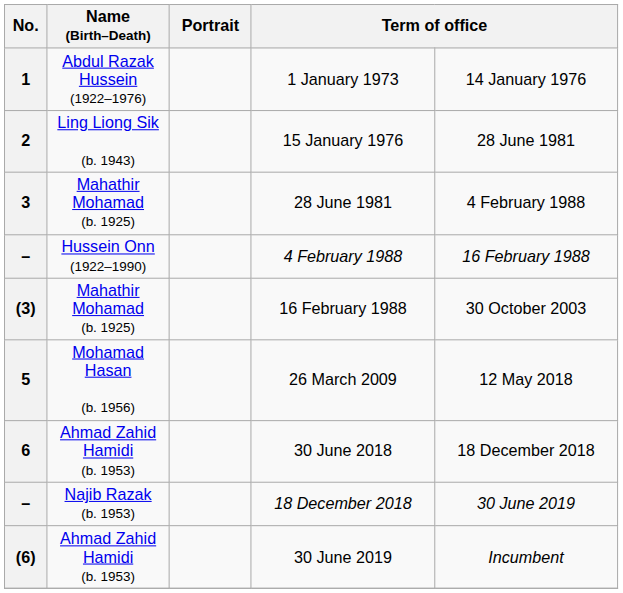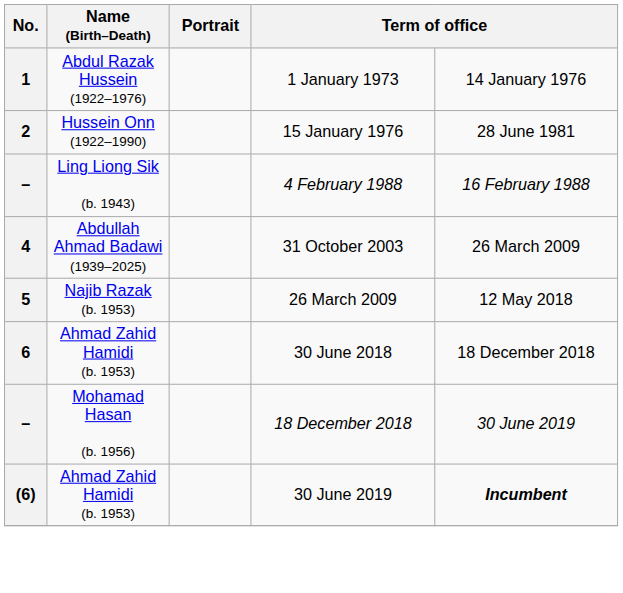(108, 141) Ling Liong Sik (b. 1943) -> (108, 132) Hussein Onn (1922–1990)
- row: (26, 203)
(108, 256) Hussein Onn (1922–1990) -> (108, 185) Ling Liong Sik (b. 1943)
- row: (26, 309)
+ row: (26, 247)
(108, 380) Mohamad Hasan (b. 1956) -> (108, 299) Najib Razak (b. 1953)
(108, 504) Najib Razak (b. 1953) -> (108, 423) Mohamad Hasan (b. 1956)
(526, 557) normal -> (526, 495) bold
